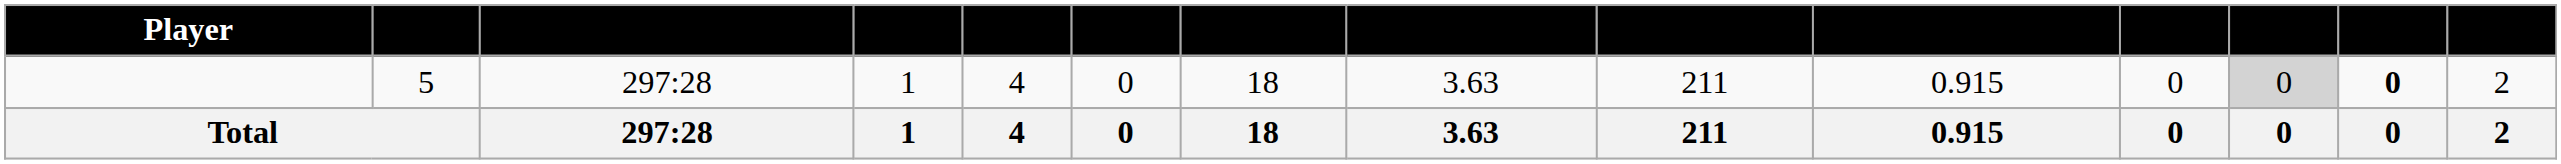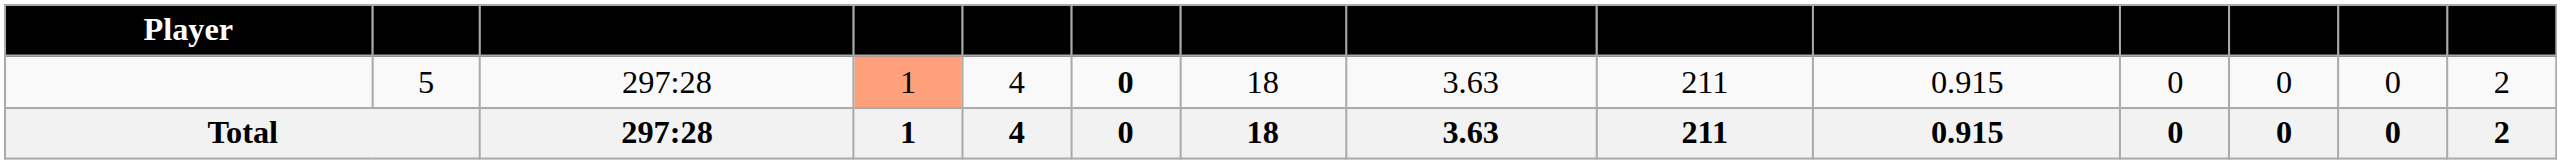(908, 81) no background -> (908, 81) lightsalmon background
(1126, 81) normal -> (1126, 81) bold
(2284, 81) lightgrey background -> (2284, 81) no background
(2393, 81) bold -> (2393, 81) normal
